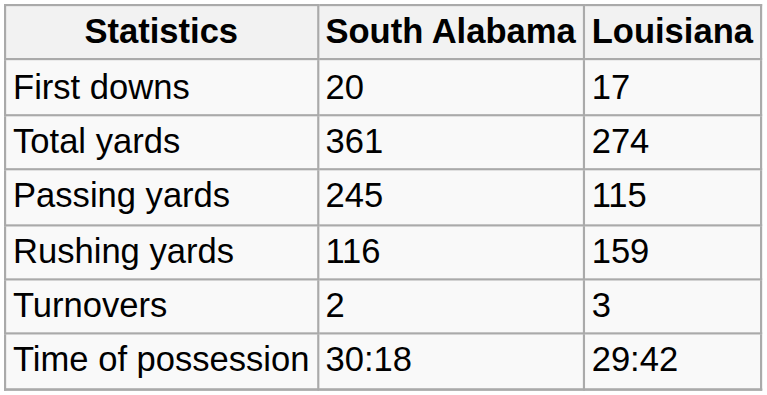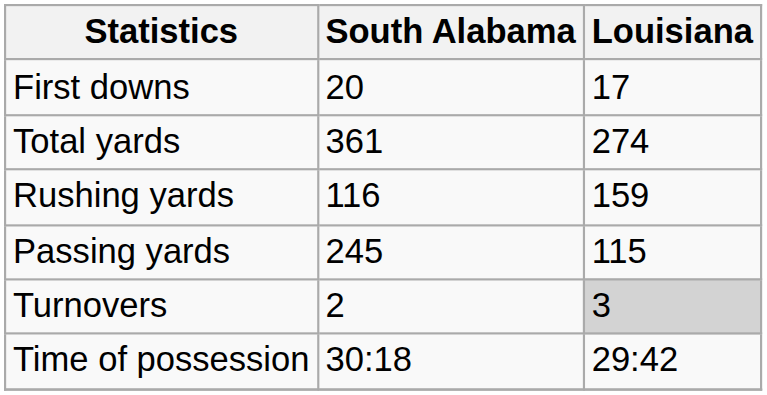rows swapped: (124, 251) <-> (122, 196)
(601, 305) no background -> (601, 305) lightgrey background
